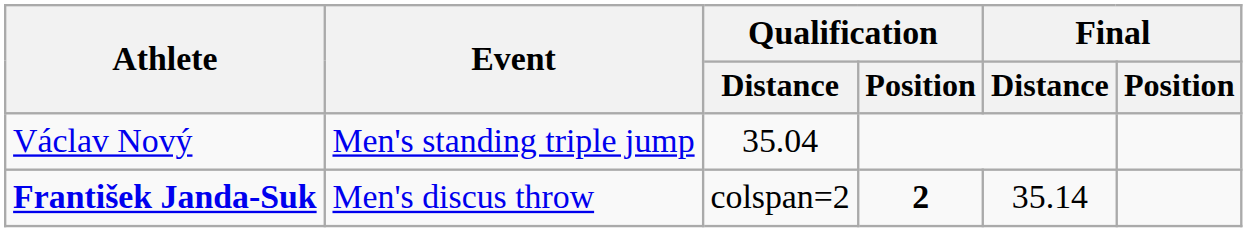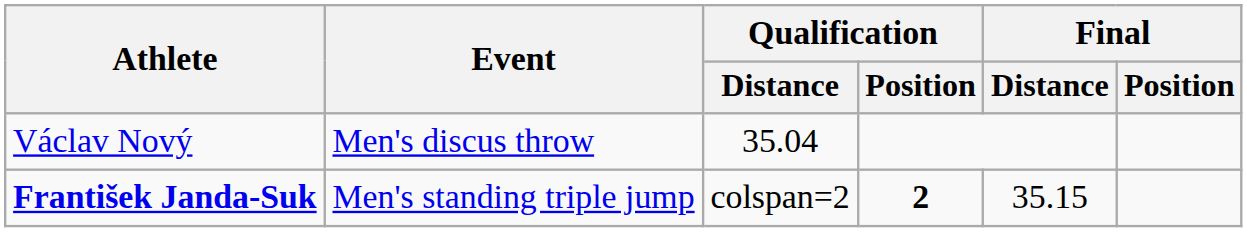(514, 141) Men's standing triple jump -> (463, 141) Men's discus throw
(463, 197) Men's discus throw -> (514, 197) Men's standing triple jump
(1050, 197) 35.14 -> (1050, 197) 35.15
